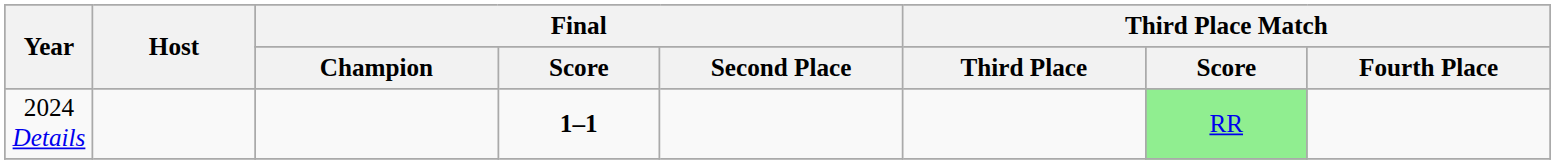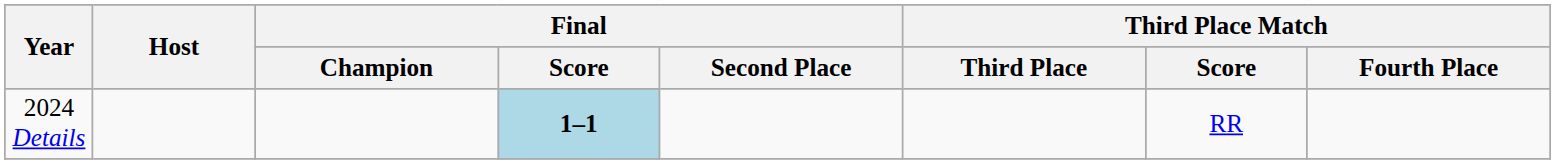(579, 123) no background -> (579, 123) lightblue background
(1226, 123) lightgreen background -> (1226, 123) no background
